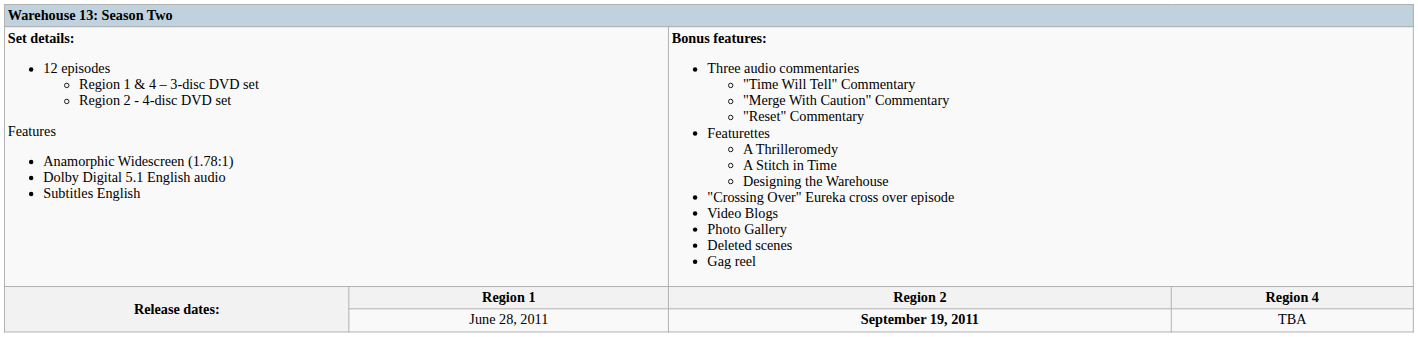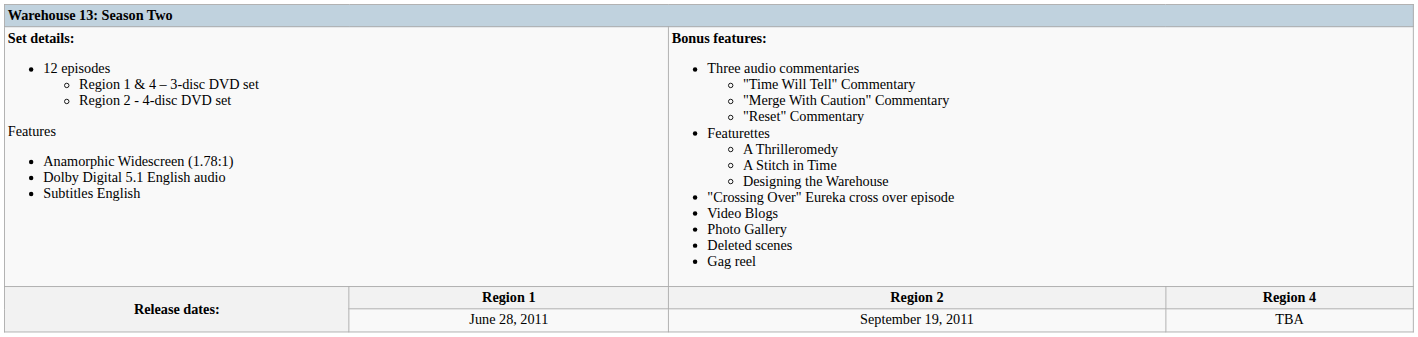(920, 320) bold -> (917, 320) normal
